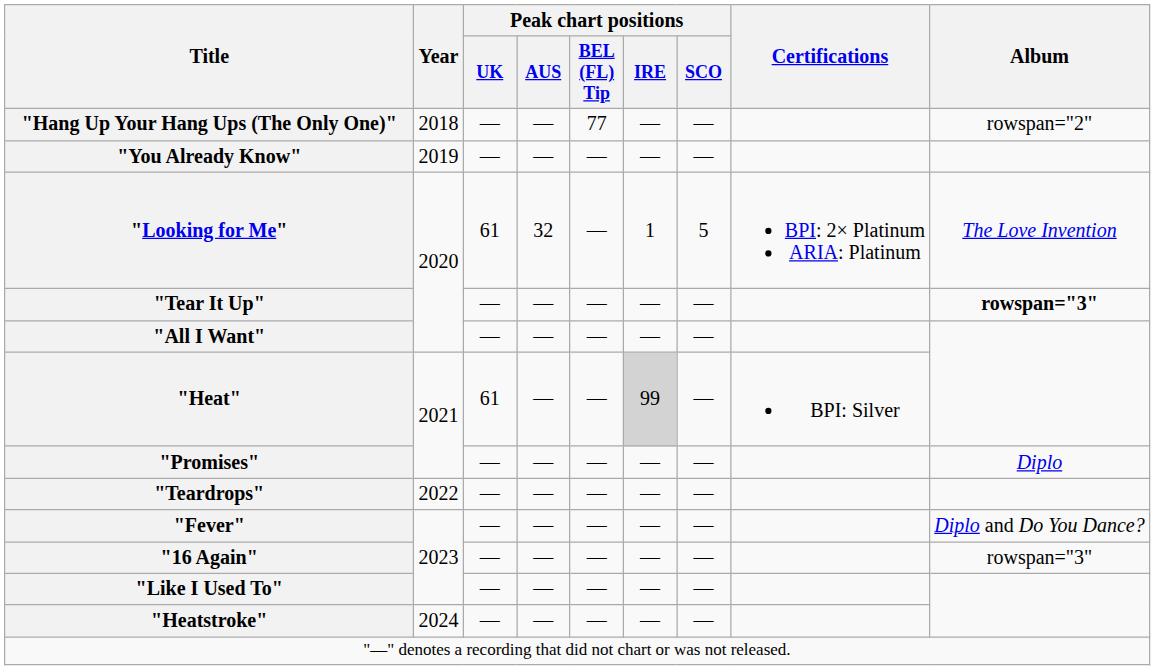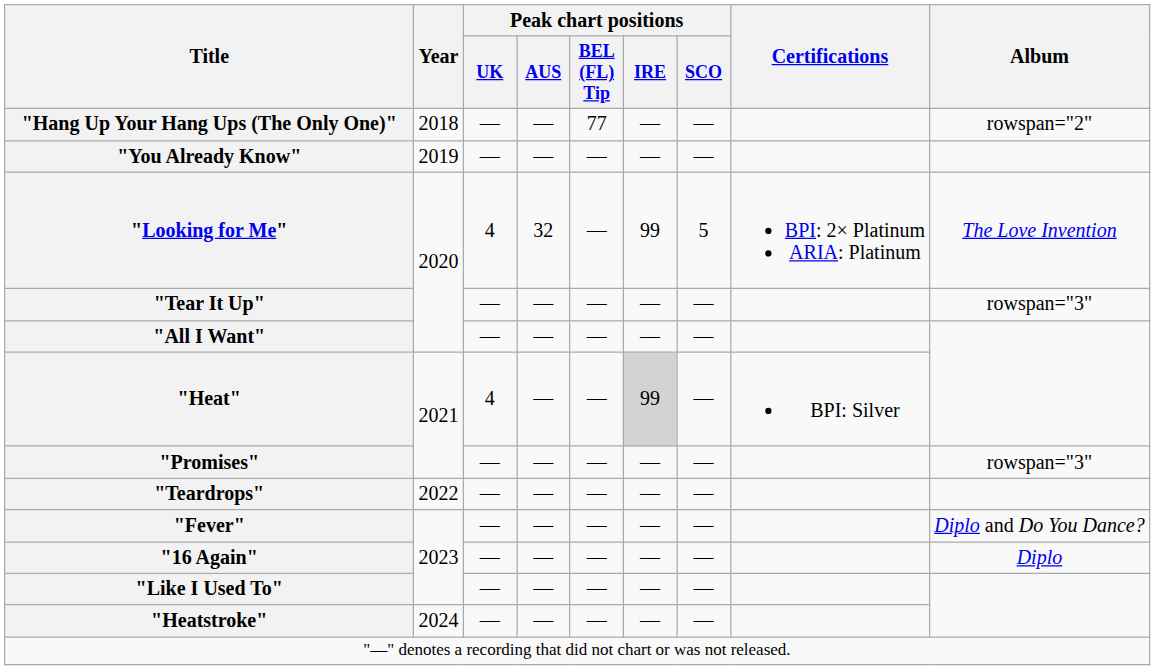(490, 230) 61 -> (490, 230) 4
(650, 230) 1 -> (650, 230) 99
(1039, 304) bold -> (1039, 304) normal
(490, 399) 61 -> (490, 399) 4
(1039, 462) Diplo -> (1039, 462) rowspan="3"
(1039, 557) rowspan="3" -> (1039, 557) Diplo
